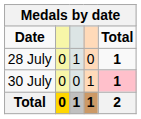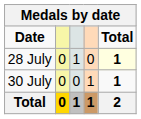(117, 59) no background -> (117, 59) lightyellow background
(117, 81) pink background -> (117, 81) no background
